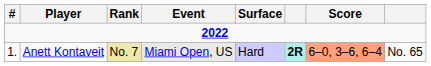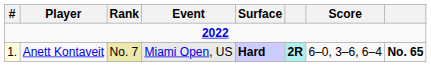(12, 52) no background -> (12, 52) lightyellow background
(251, 52) normal -> (252, 52) bold
(345, 52) lightsalmon background -> (345, 52) no background
(405, 52) normal -> (405, 52) bold
